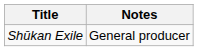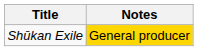(139, 35) no background -> (139, 35) gold background
